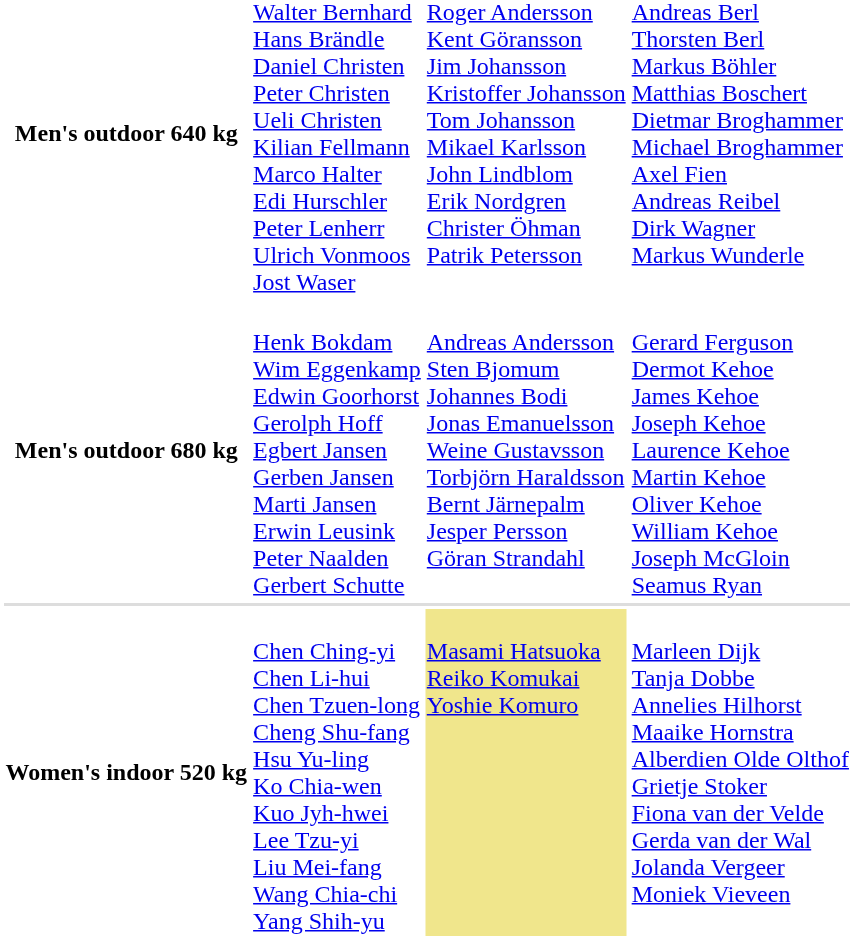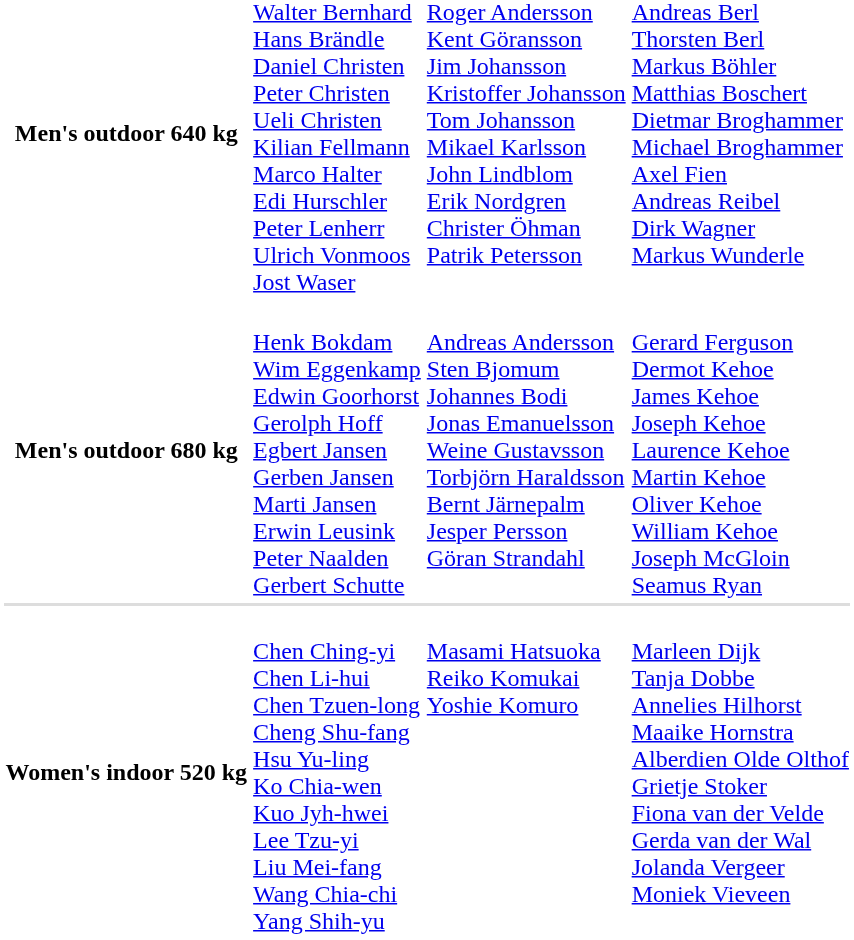(514, 677) khaki background -> (514, 677) no background
